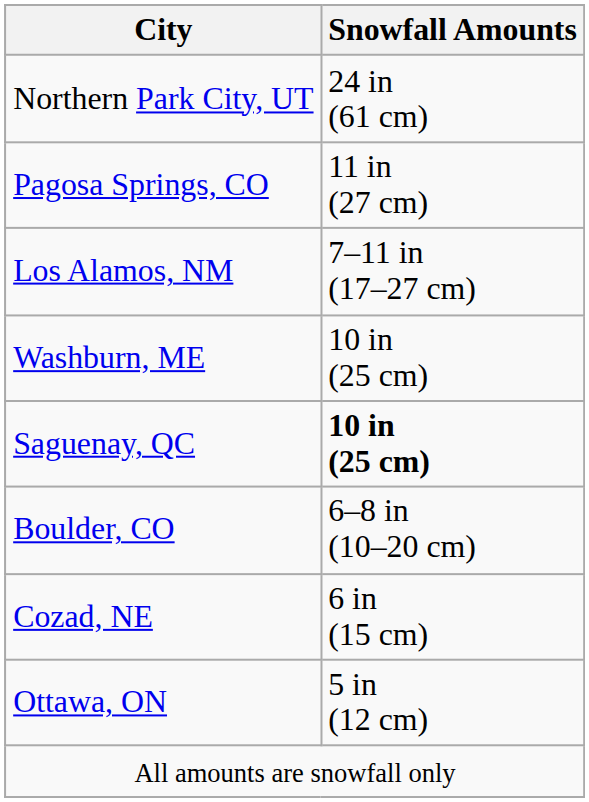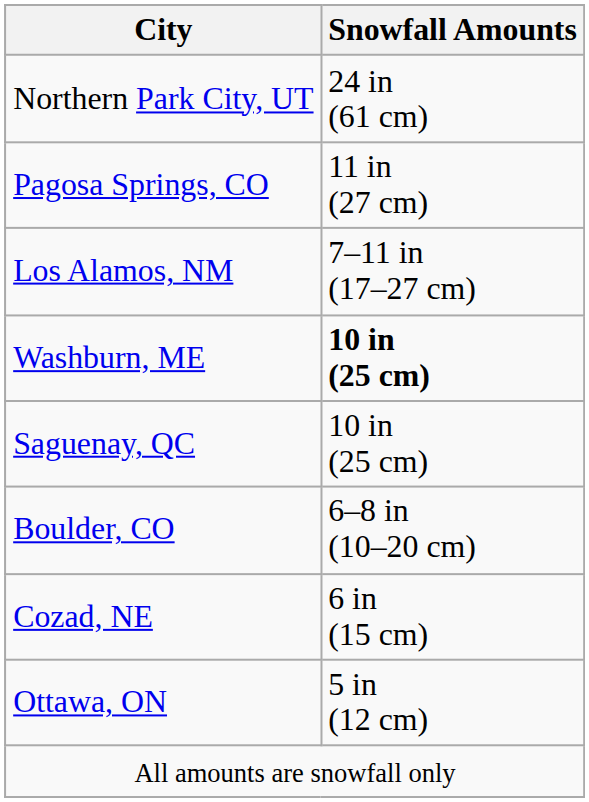(378, 357) normal -> (379, 357) bold
(379, 443) bold -> (378, 443) normal
